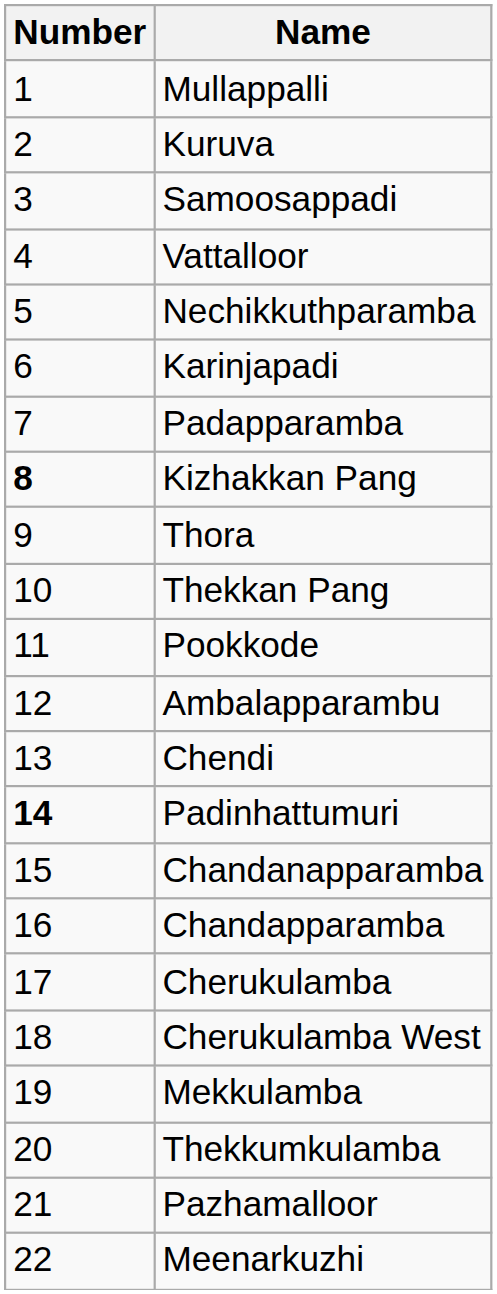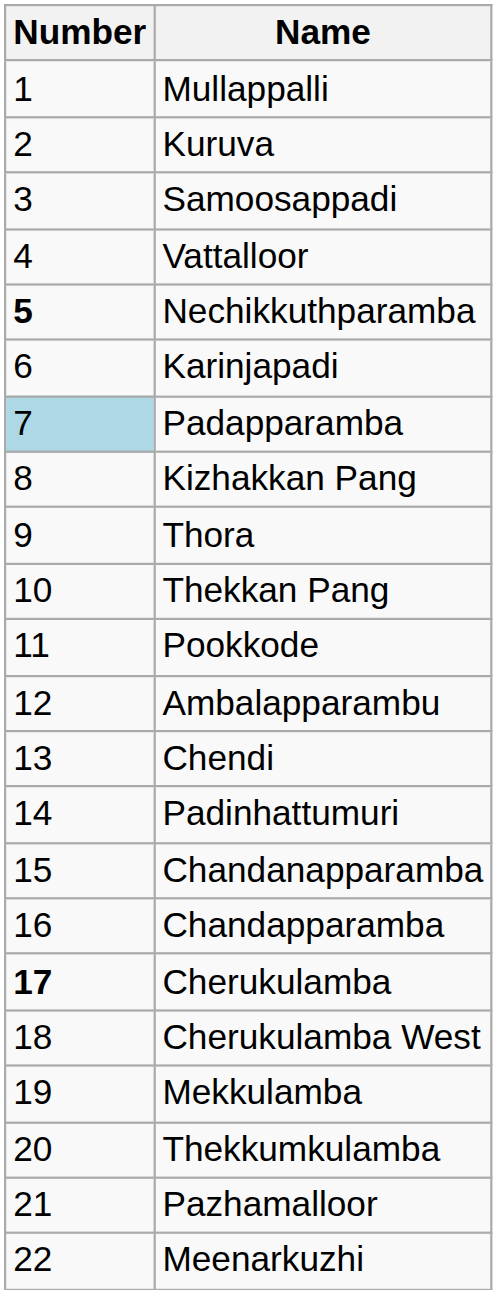(23, 311) normal -> (23, 311) bold
(23, 423) no background -> (23, 423) lightblue background
(23, 479) bold -> (23, 479) normal
(33, 813) bold -> (33, 813) normal
(33, 981) normal -> (33, 981) bold
